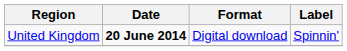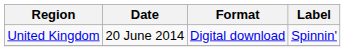(146, 35) bold -> (145, 35) normal
